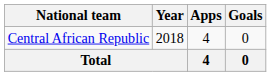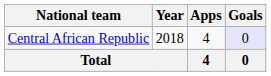(245, 37) no background -> (245, 37) lavender background
